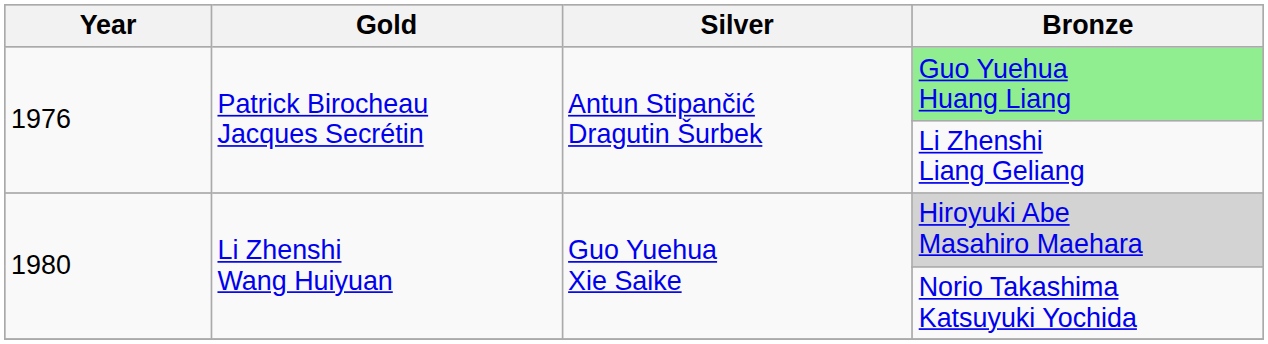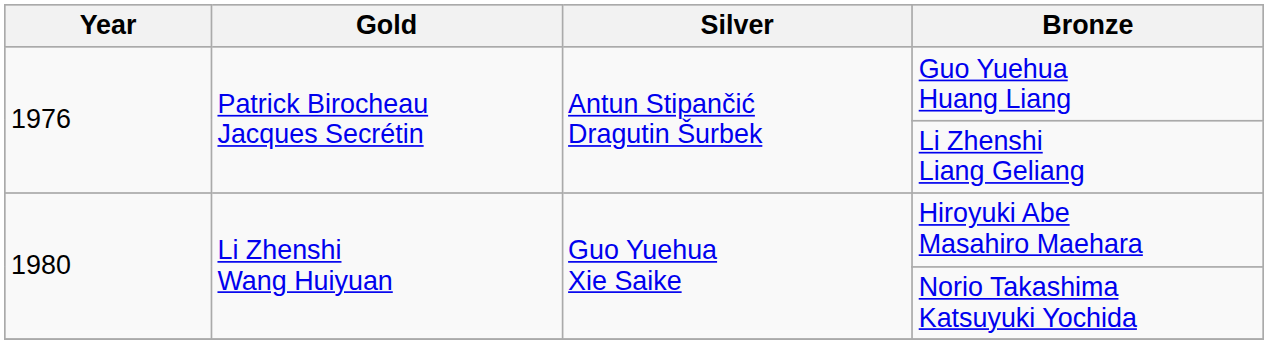(995, 83) lightgreen background -> (995, 83) no background
(1031, 229) lightgrey background -> (1031, 229) no background
